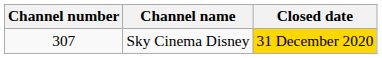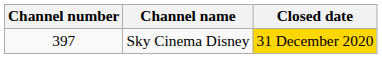(64, 41) 307 -> (64, 41) 397
